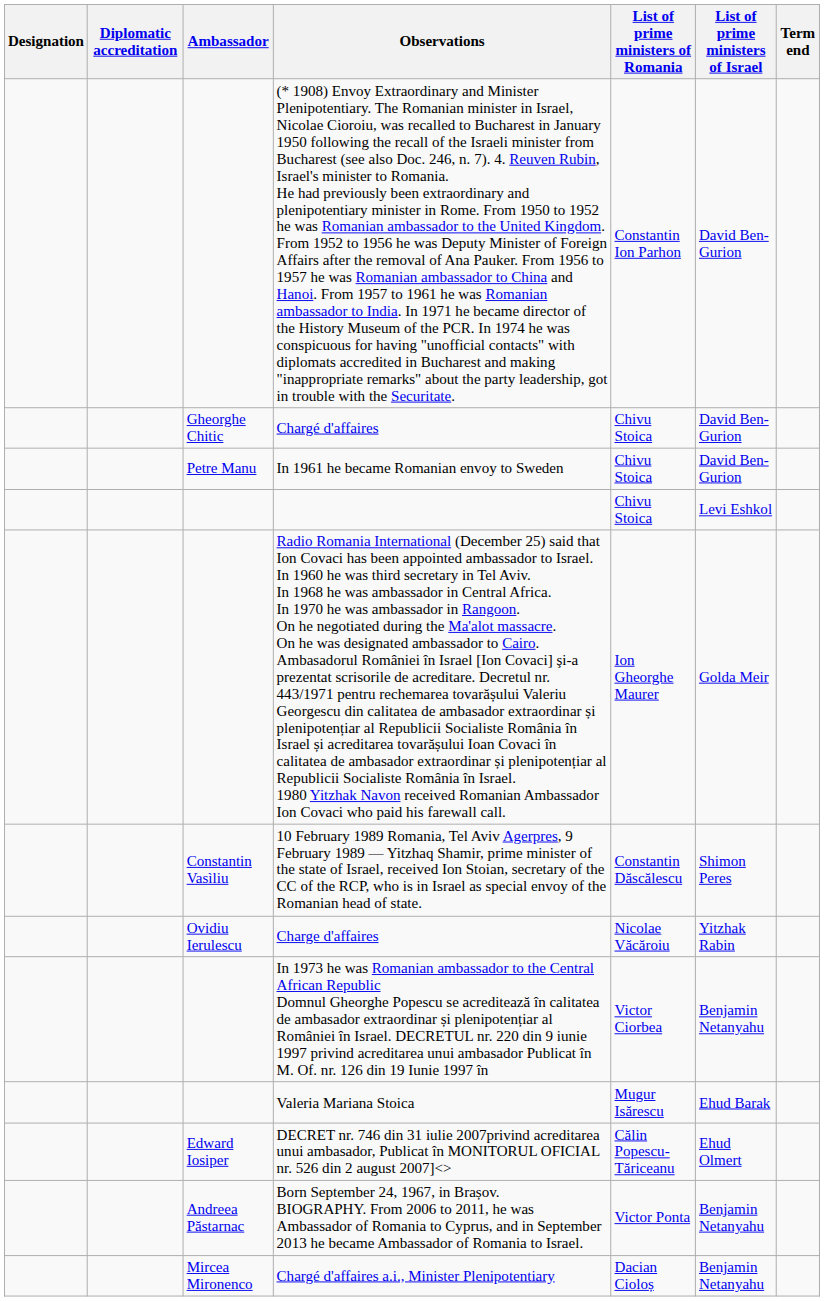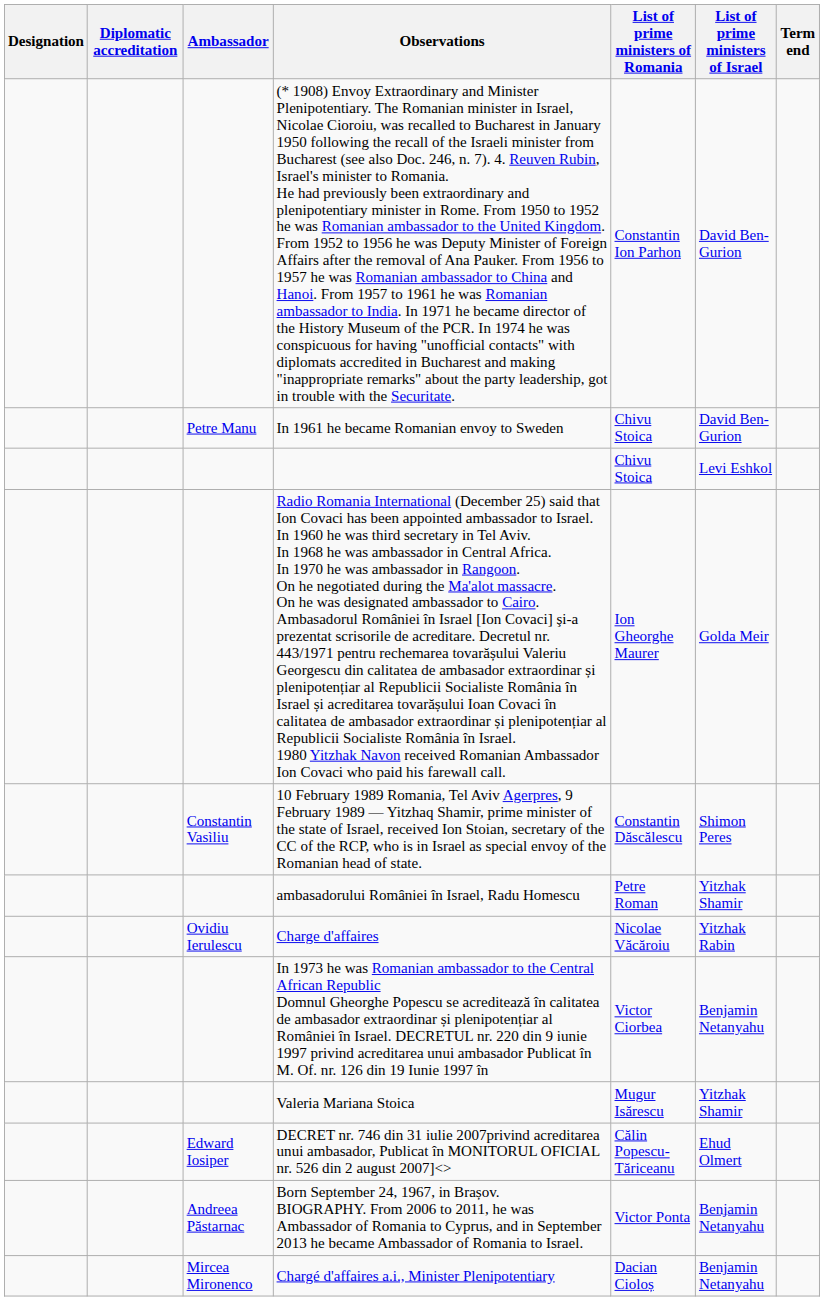- row: (328, 427)
+ row: (428, 895)
(735, 1102) Ehud Barak -> (722, 1102) Yitzhak Shamir
